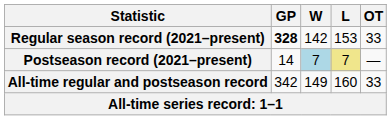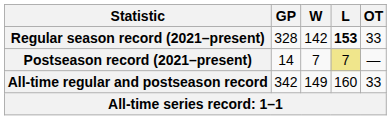(286, 38) bold -> (286, 38) normal
(346, 38) normal -> (346, 38) bold
(316, 60) lightblue background -> (316, 60) no background
